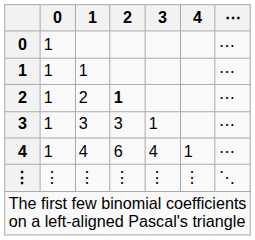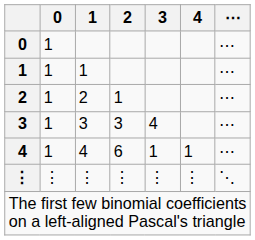(118, 97) bold -> (118, 97) normal
(153, 124) 1 -> (153, 124) 4
(153, 151) 4 -> (153, 151) 1
